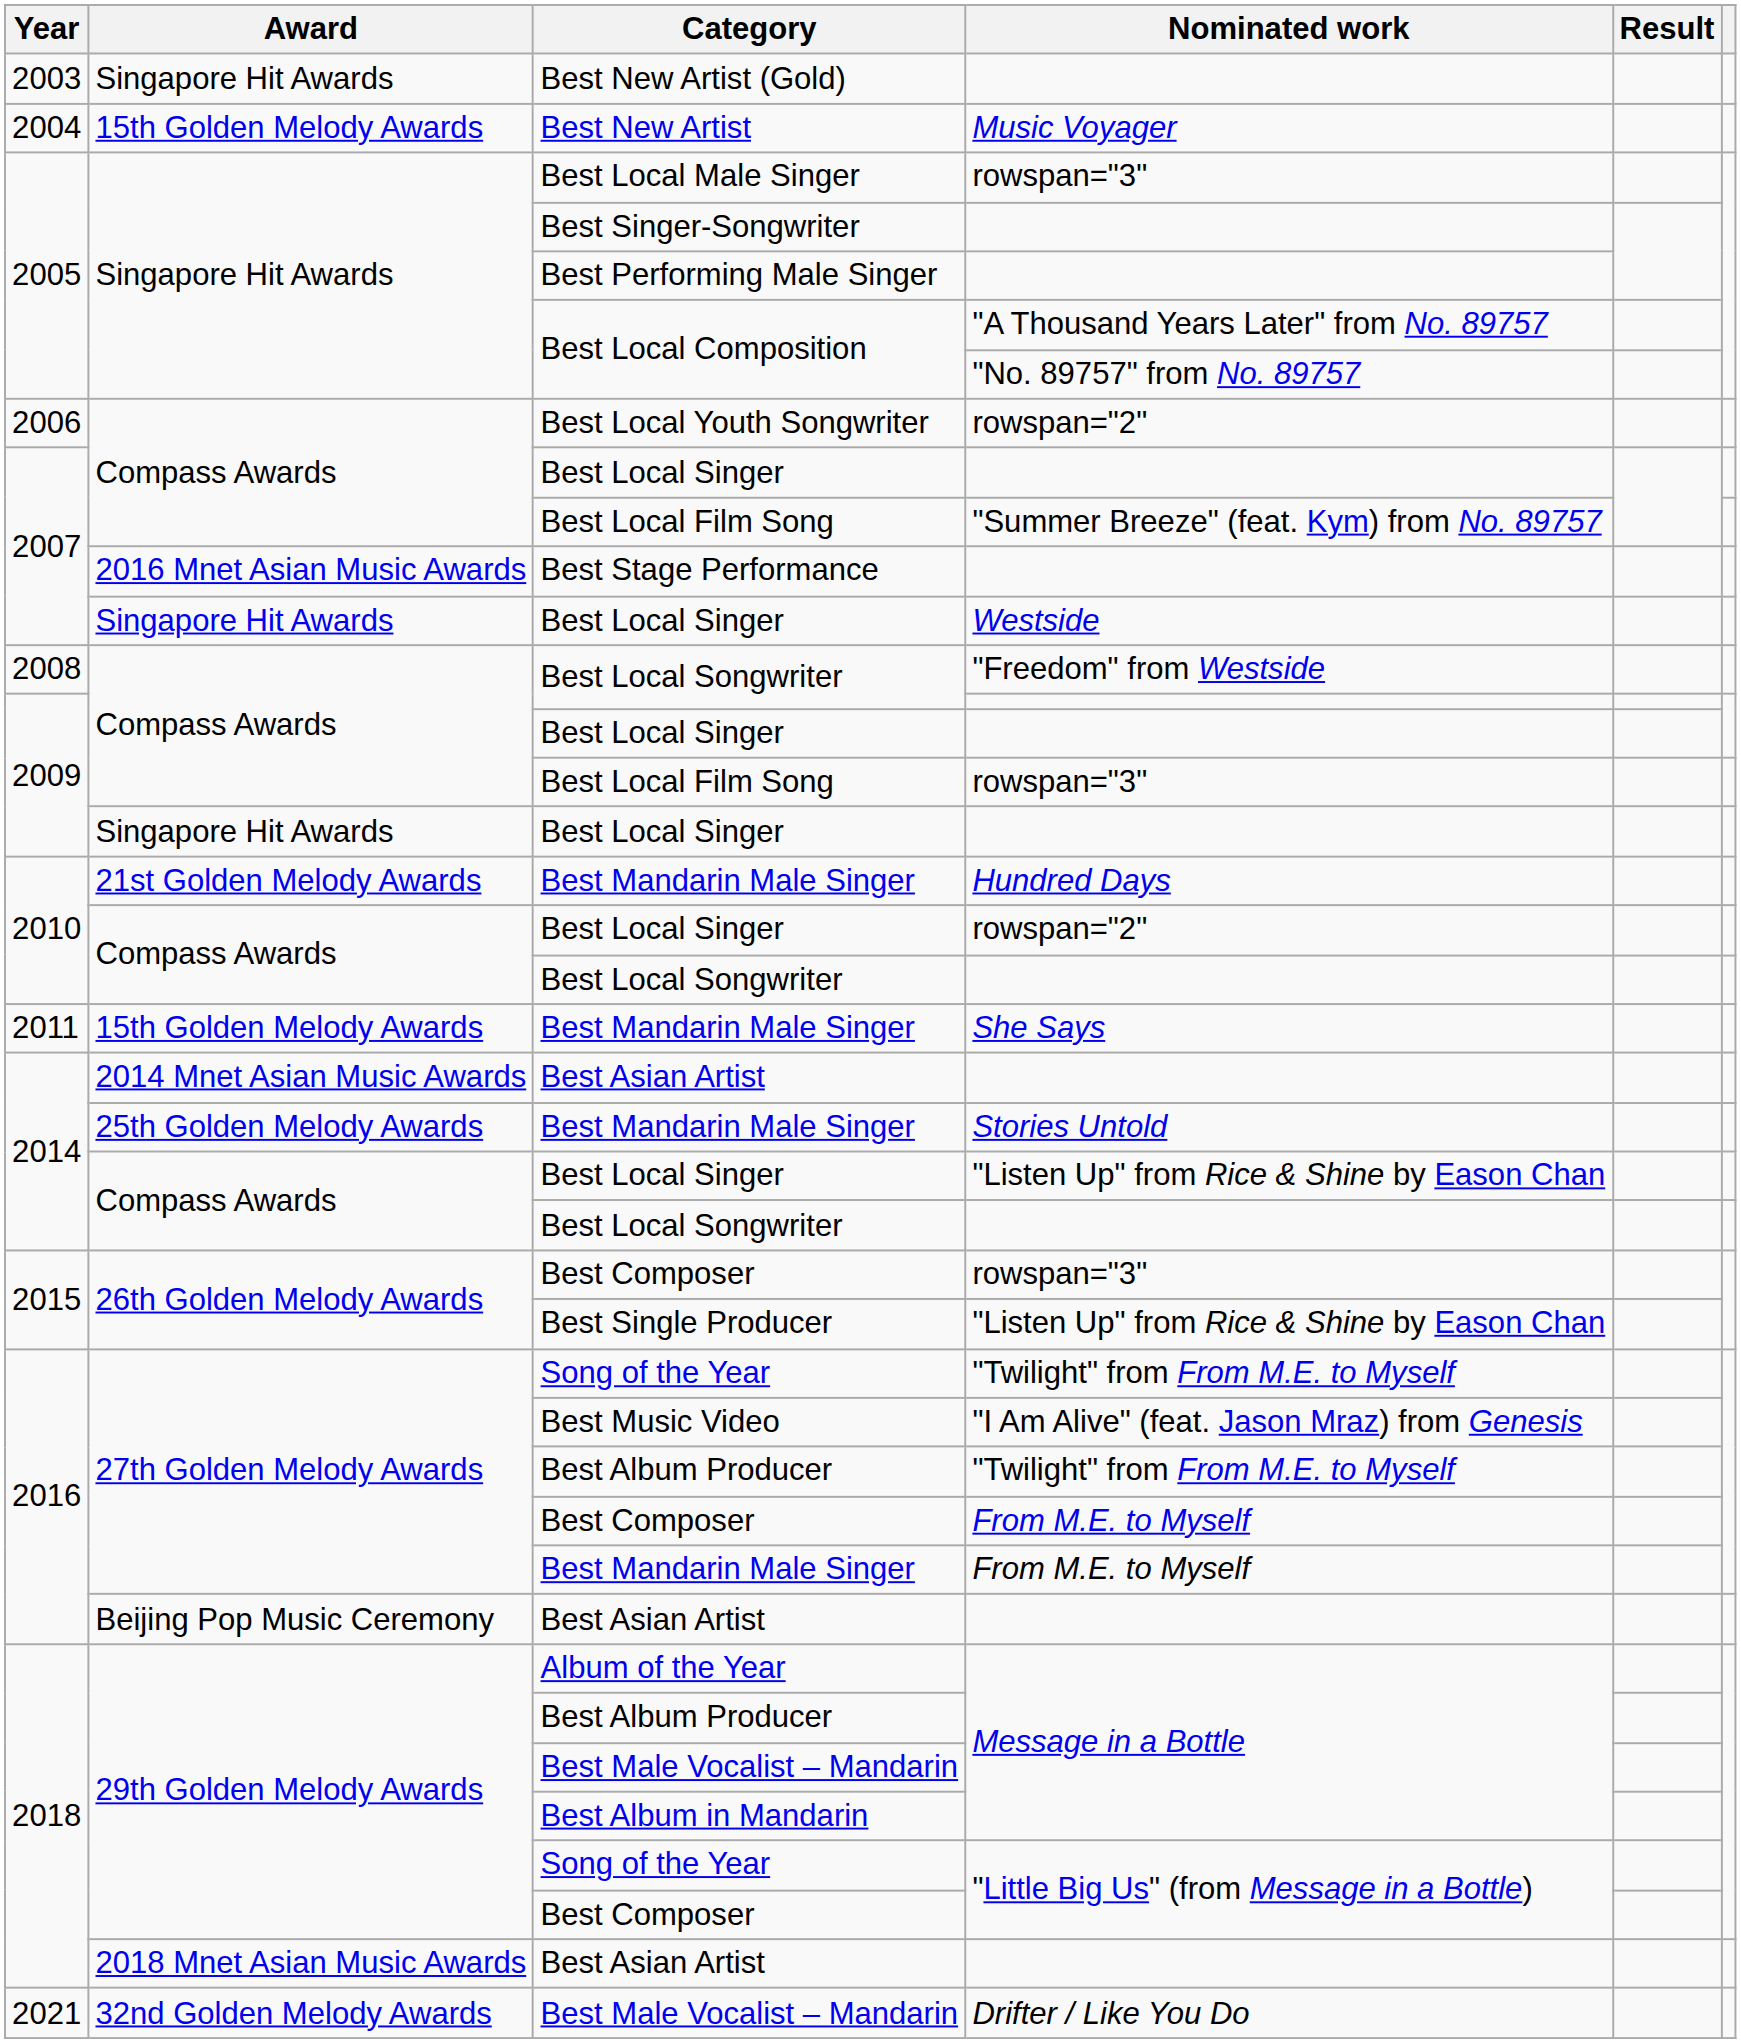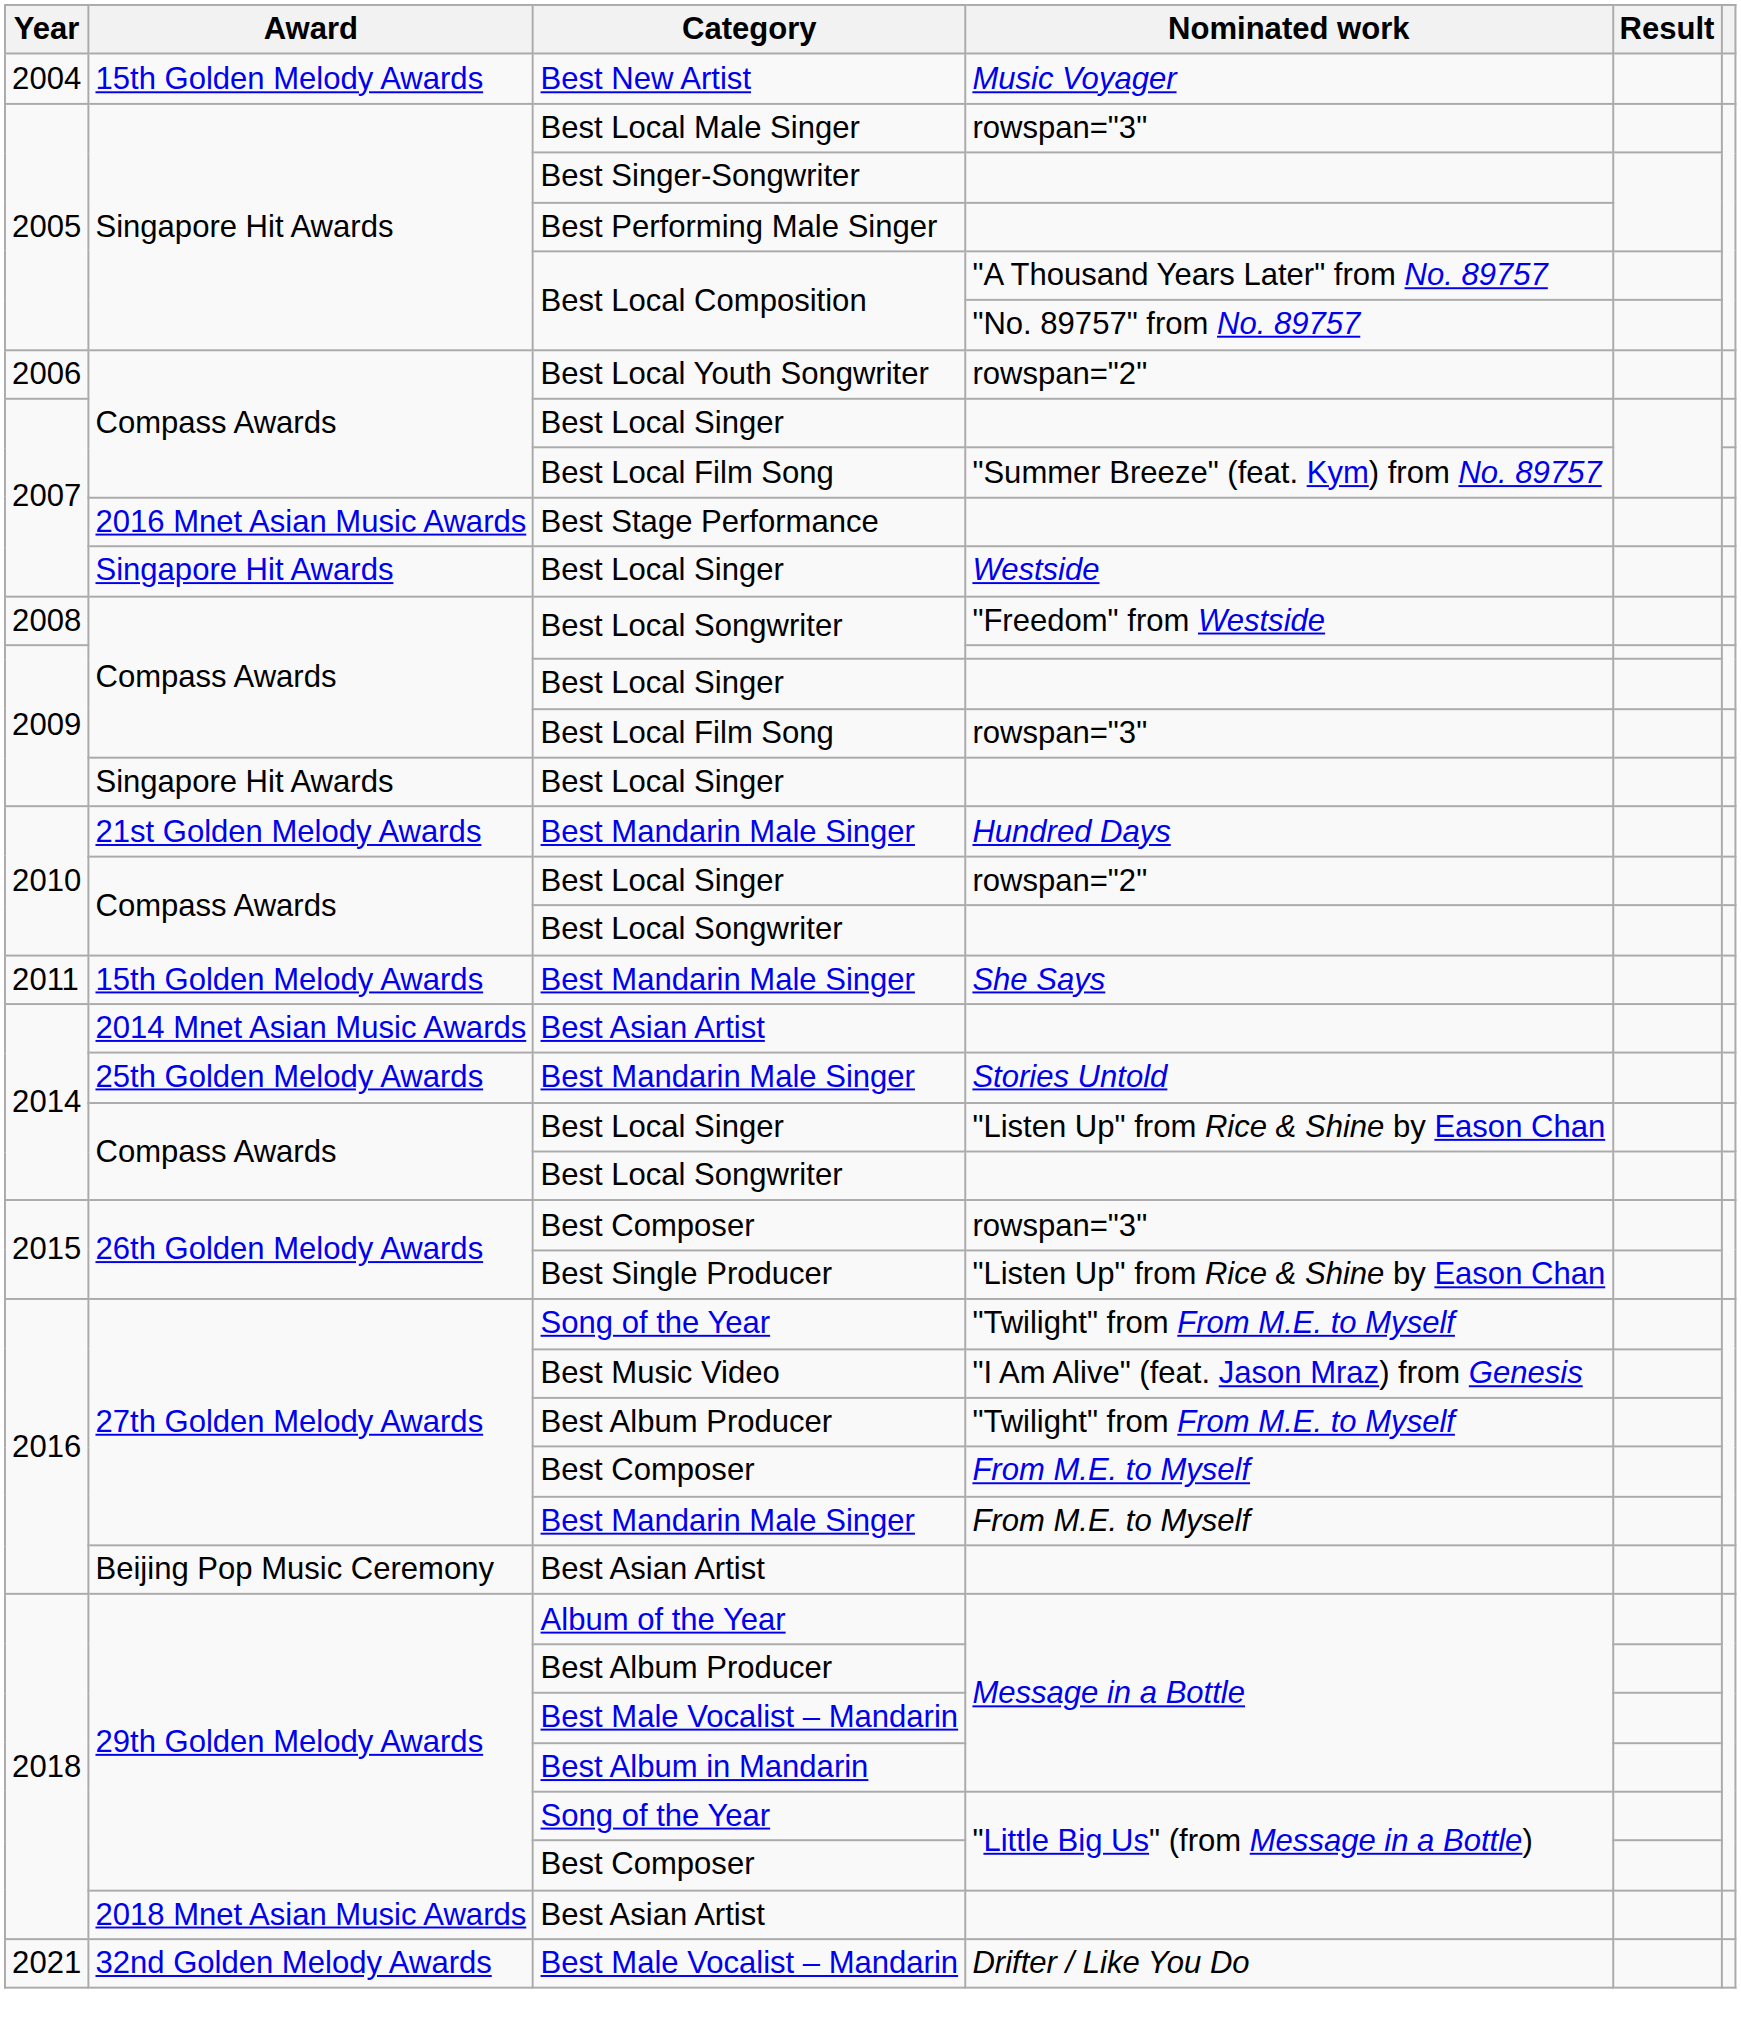- row: (47, 78)
